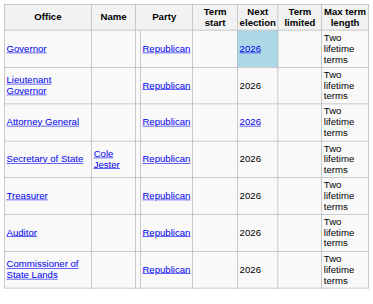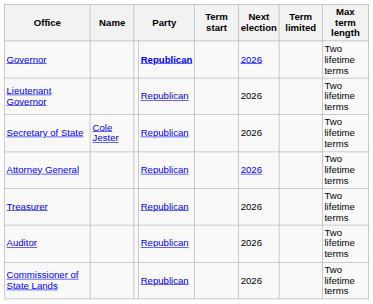(166, 48) normal -> (167, 59) bold
(250, 48) lightblue background -> (251, 59) no background
rows swapped: (45, 159) <-> (43, 122)
